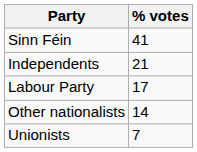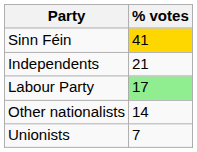(140, 40) no background -> (140, 40) gold background
(140, 87) no background -> (140, 87) lightgreen background
